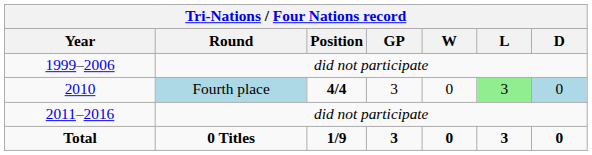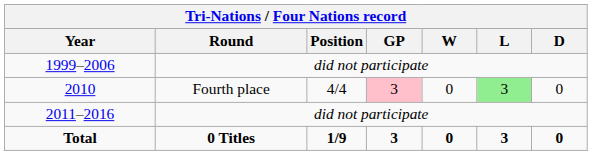(231, 89) lightblue background -> (231, 89) no background
(337, 89) bold -> (337, 89) normal
(394, 89) no background -> (394, 89) pink background
(559, 89) lightblue background -> (559, 89) no background
